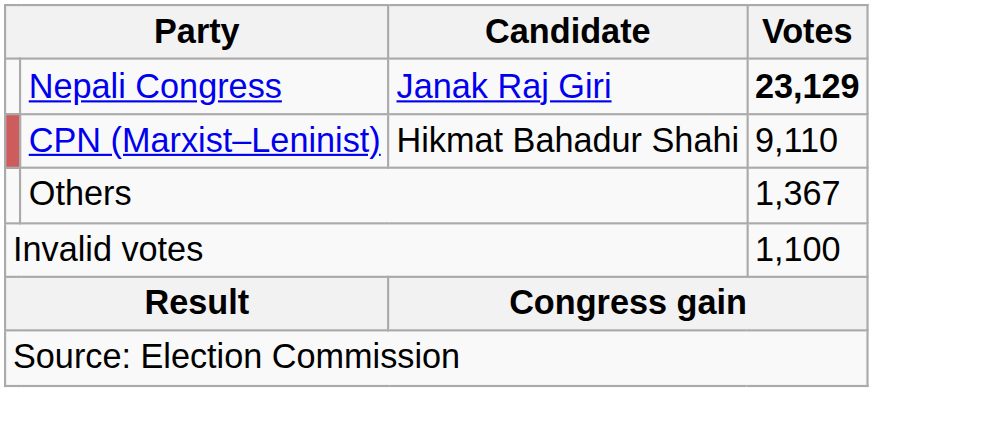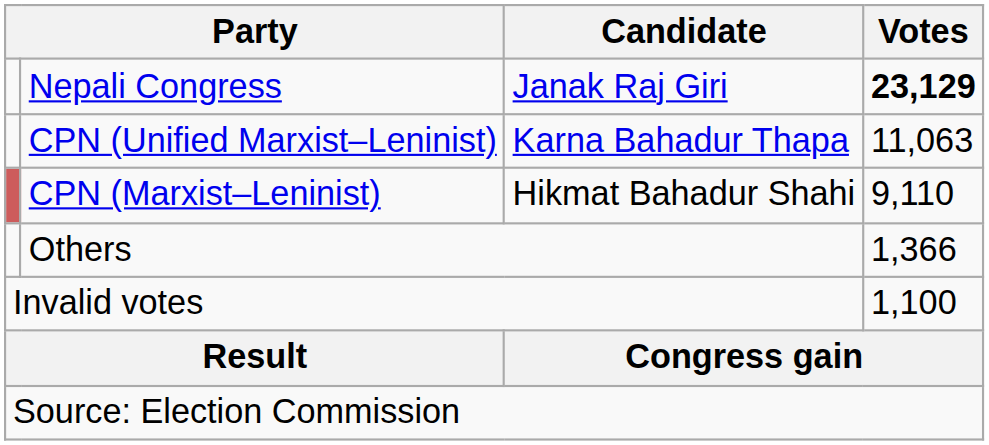+ row: (263, 140)
(798, 194) 1,367 -> (914, 248) 1,366
